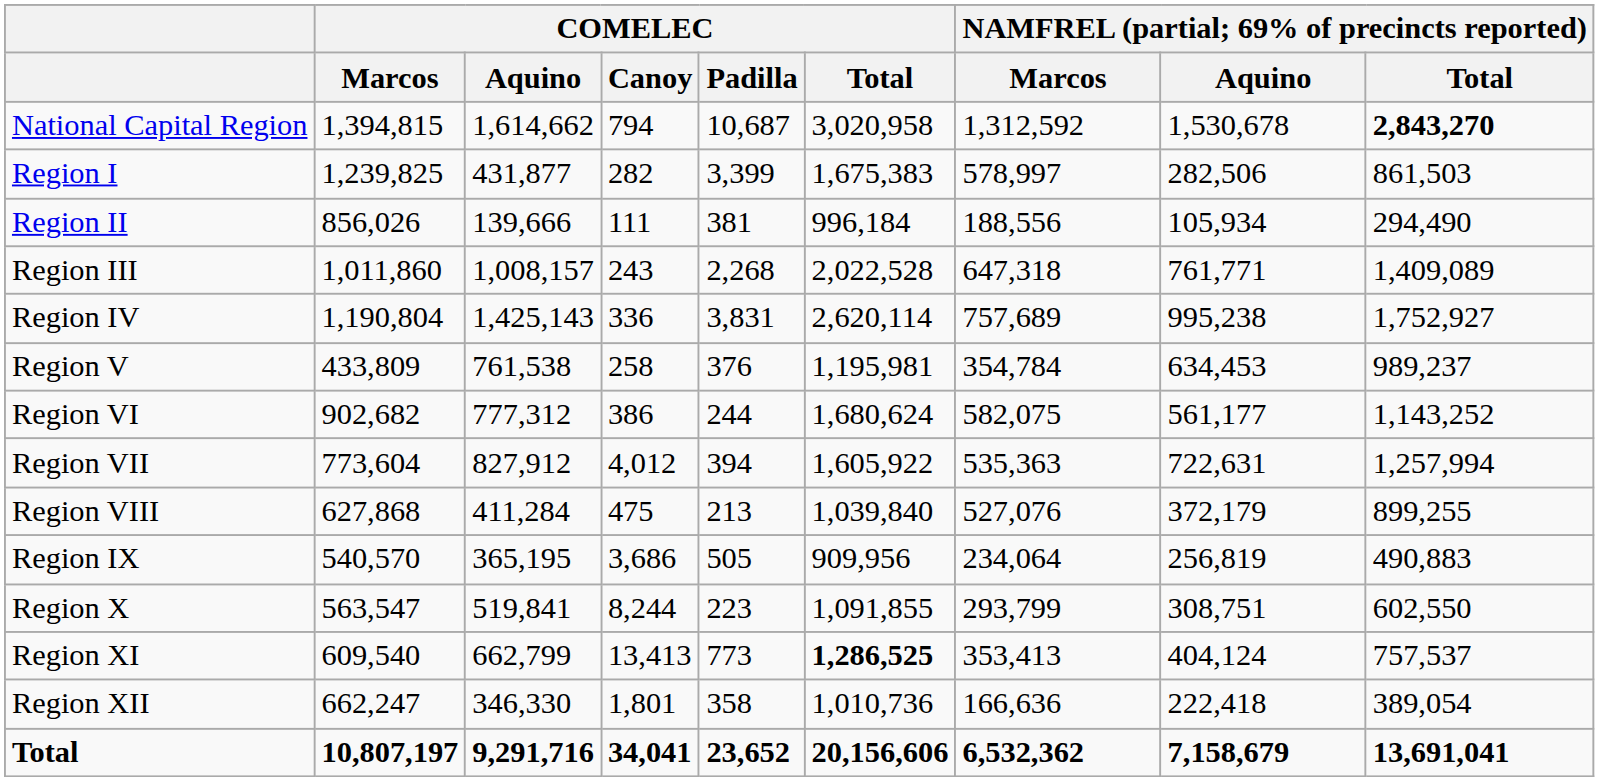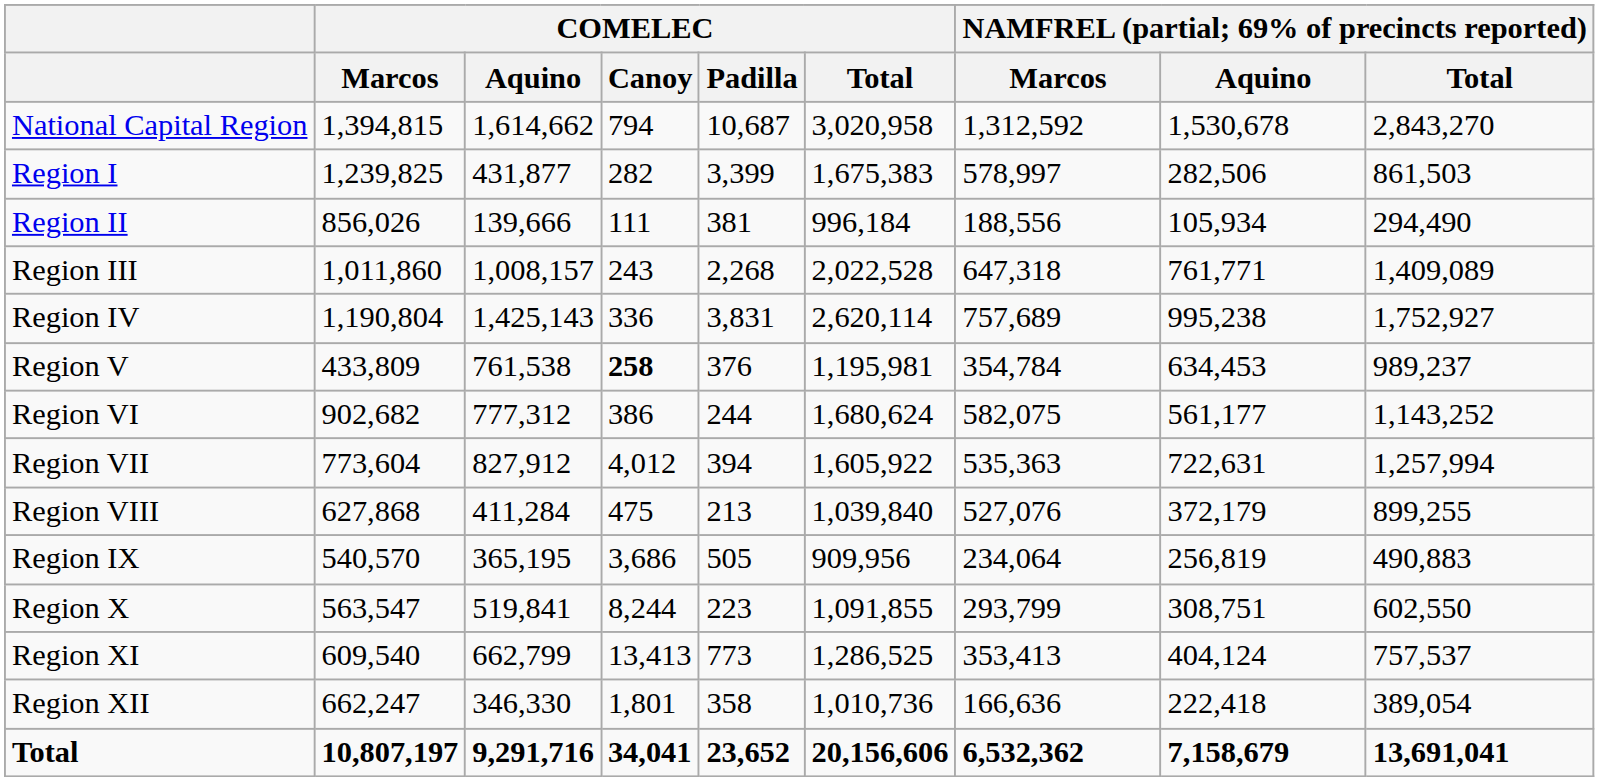(1434, 125) bold -> (1434, 125) normal
(631, 366) normal -> (631, 366) bold
(872, 655) bold -> (872, 655) normal
